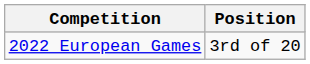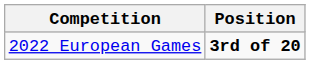(255, 46) normal -> (255, 46) bold
